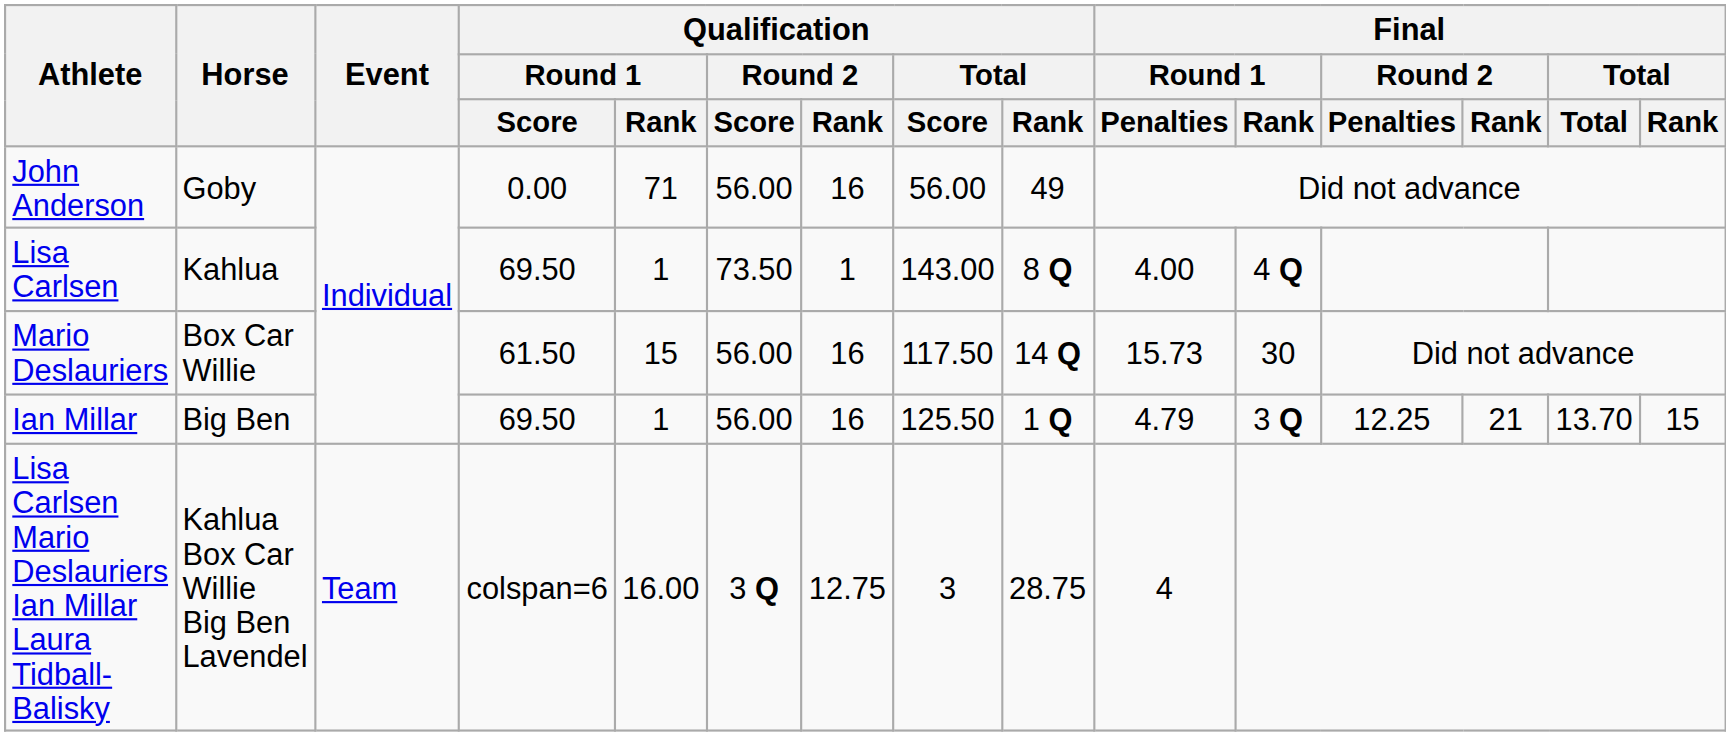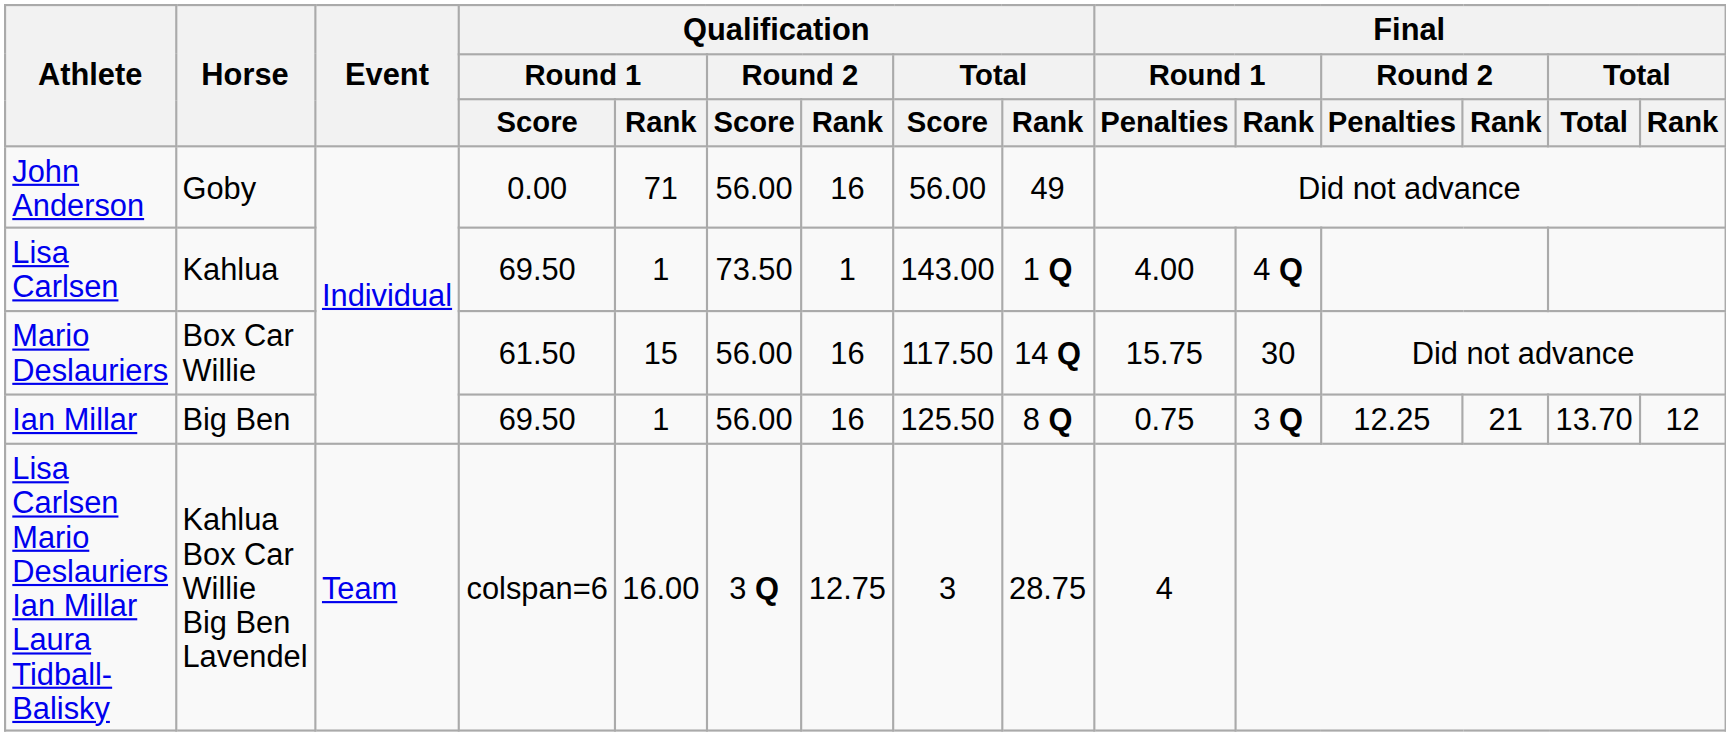(1048, 270) 8 Q -> (1048, 270) 1 Q
(1164, 353) 15.73 -> (1164, 353) 15.75
(1048, 419) 1 Q -> (1048, 419) 8 Q
(1164, 419) 4.79 -> (1164, 419) 0.75
(1683, 419) 15 -> (1683, 419) 12
